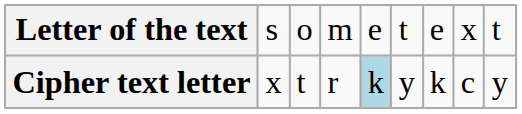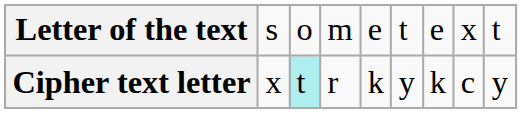(301, 81) no background -> (301, 81) paleturquoise background
(376, 81) lightblue background -> (376, 81) no background
